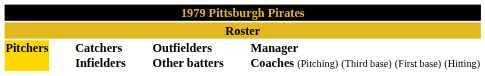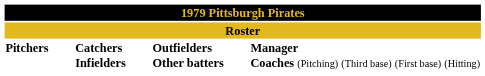(27, 48) gold background -> (27, 48) no background
